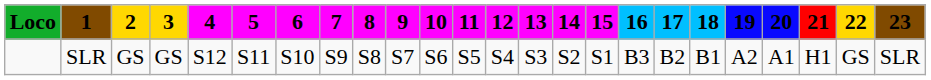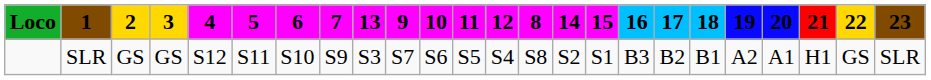columns swapped: (369, 21) <-> (536, 21)
